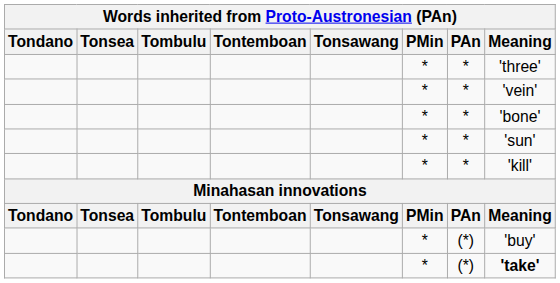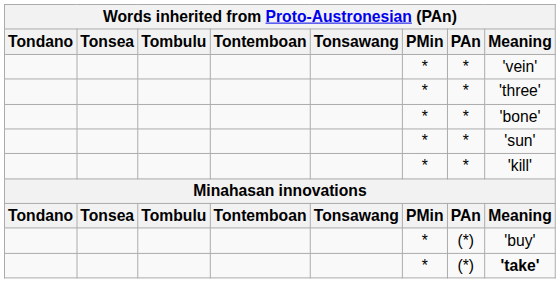(520, 66) 'three' -> (520, 66) 'vein'
(520, 91) 'vein' -> (520, 91) 'three'
